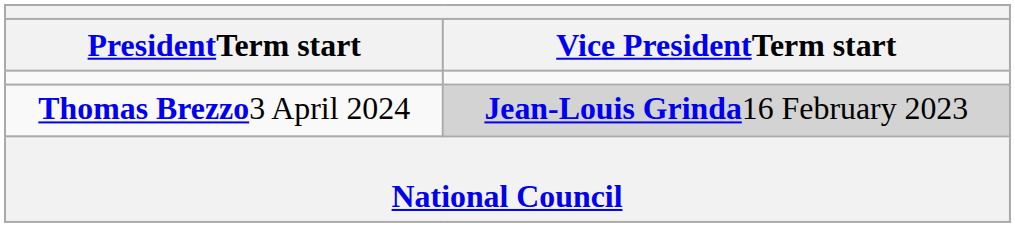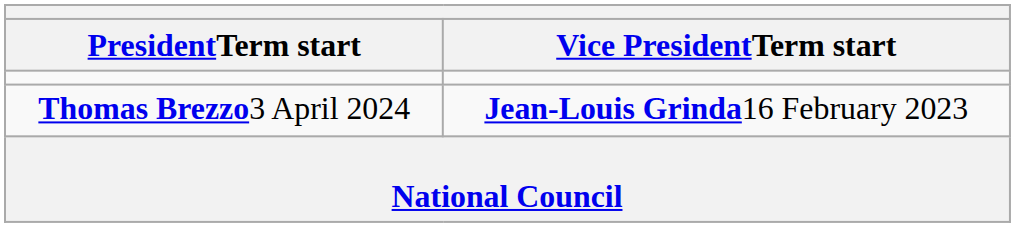(726, 109) lightgrey background -> (726, 109) no background
